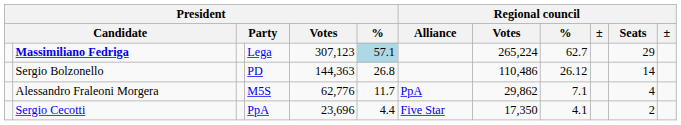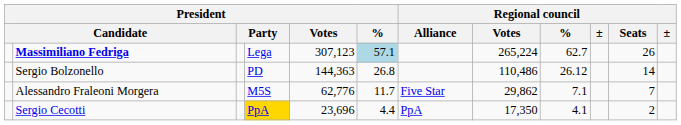(649, 52) 29 -> (649, 52) 26
(411, 91) PpA -> (423, 91) Five Star
(652, 91) 4 -> (652, 91) 7
(258, 110) no background -> (258, 110) gold background
(423, 110) Five Star -> (411, 110) PpA
